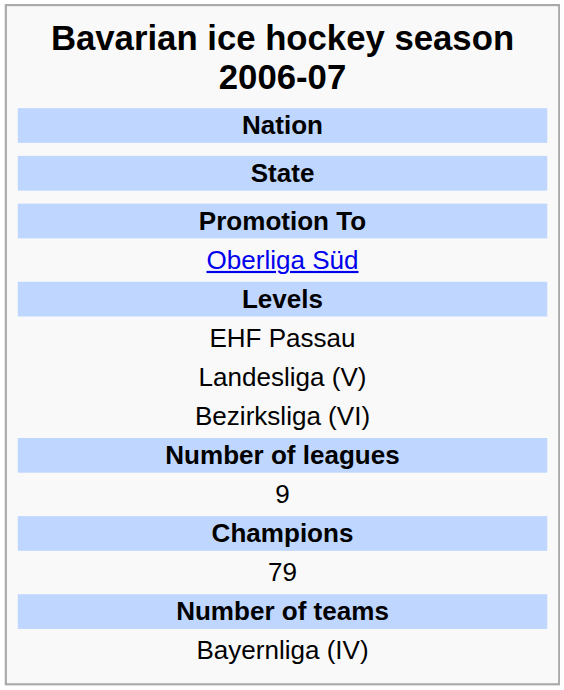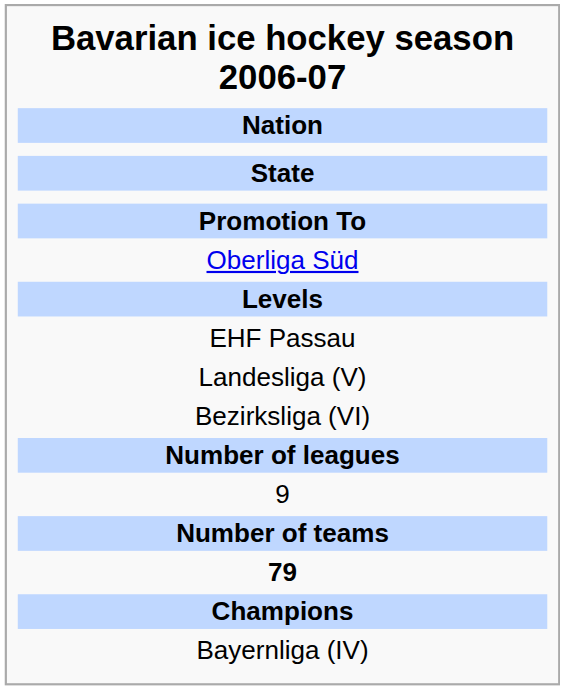(283, 534) Champions -> (283, 534) Number of teams
(283, 573) normal -> (283, 573) bold
(283, 612) Number of teams -> (283, 612) Champions
